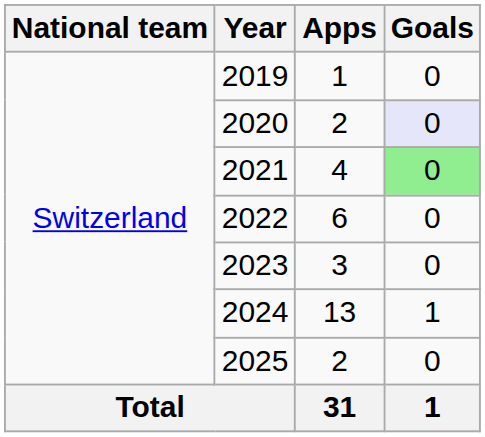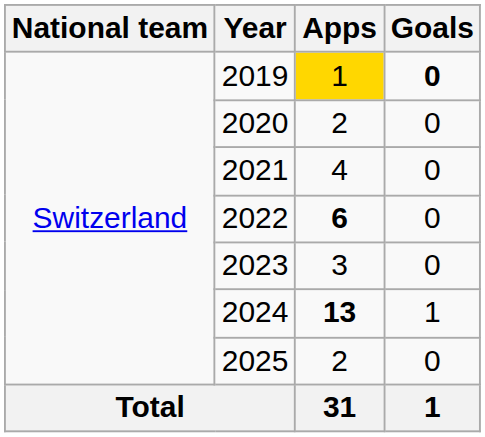(340, 75) no background -> (340, 75) gold background
(432, 75) normal -> (432, 75) bold
(432, 123) lavender background -> (432, 123) no background
(432, 170) lightgreen background -> (432, 170) no background
(340, 218) normal -> (340, 218) bold
(340, 312) normal -> (340, 312) bold
